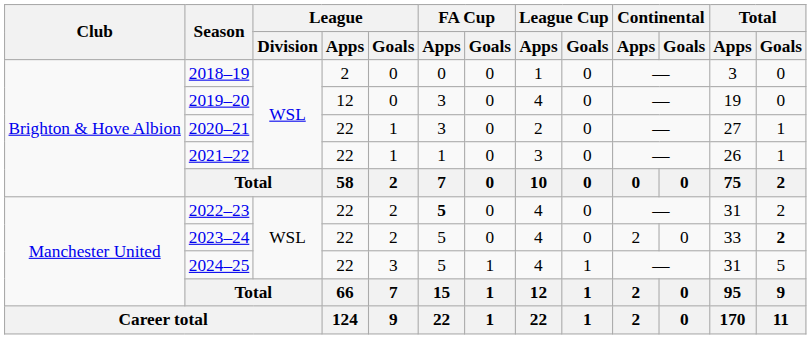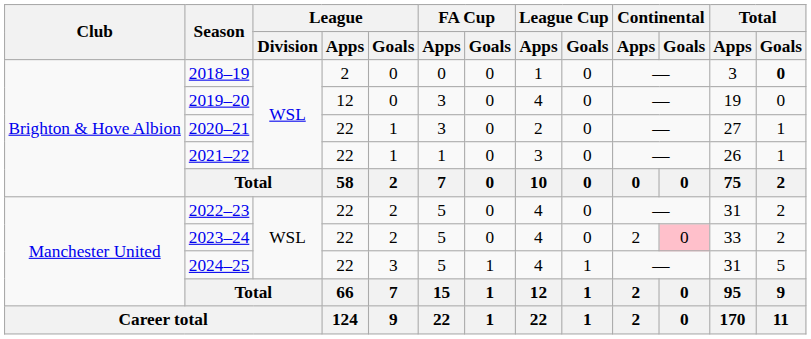(781, 73) normal -> (781, 73) bold
(442, 210) bold -> (442, 210) normal
(684, 237) no background -> (684, 237) pink background
(781, 237) bold -> (781, 237) normal
